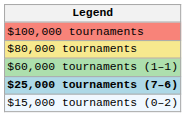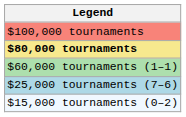(72, 49) normal -> (72, 49) bold
(93, 85) bold -> (93, 85) normal
